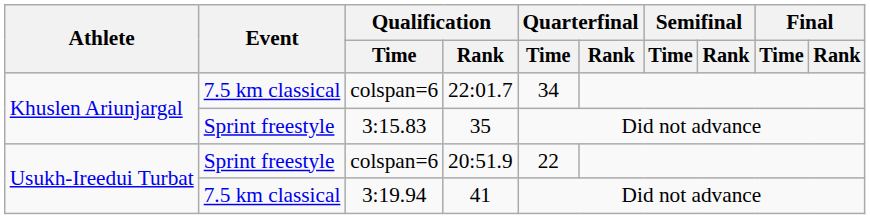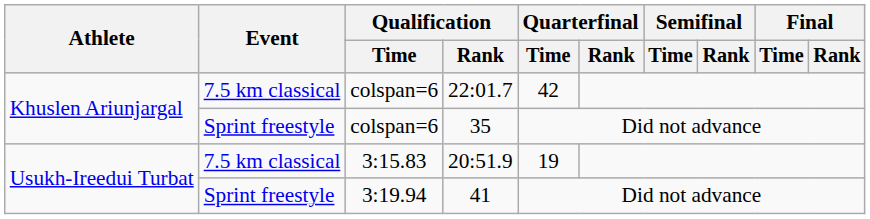(548, 90) 34 -> (548, 90) 42
(394, 126) 3:15.83 -> (394, 126) colspan=6
(269, 161) Sprint freestyle -> (272, 161) 7.5 km classical
(394, 161) colspan=6 -> (394, 161) 3:15.83
(548, 161) 22 -> (548, 161) 19
(272, 196) 7.5 km classical -> (269, 196) Sprint freestyle
